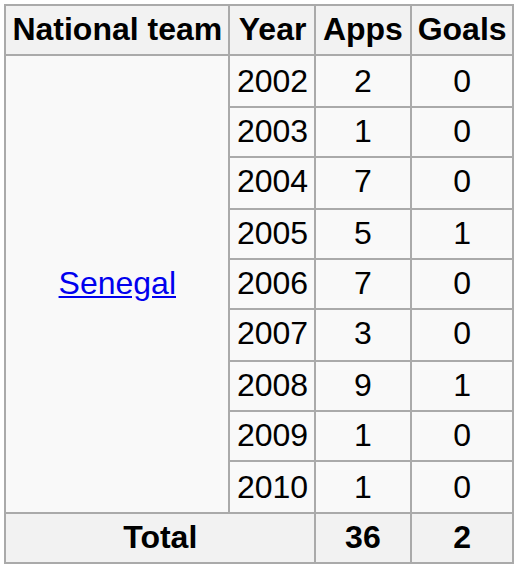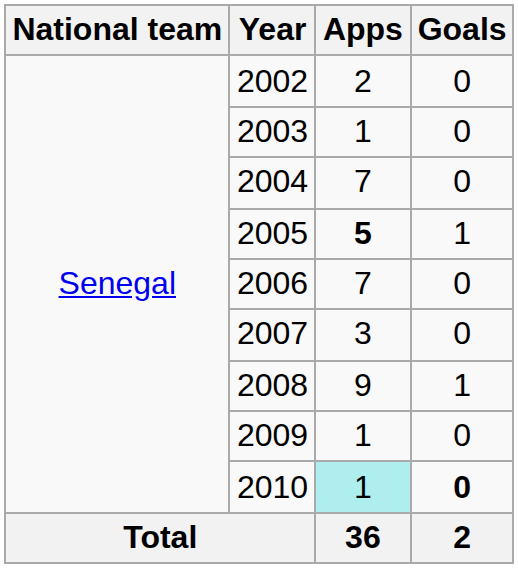(363, 232) normal -> (363, 232) bold
(363, 486) no background -> (363, 486) paleturquoise background
(462, 486) normal -> (462, 486) bold
